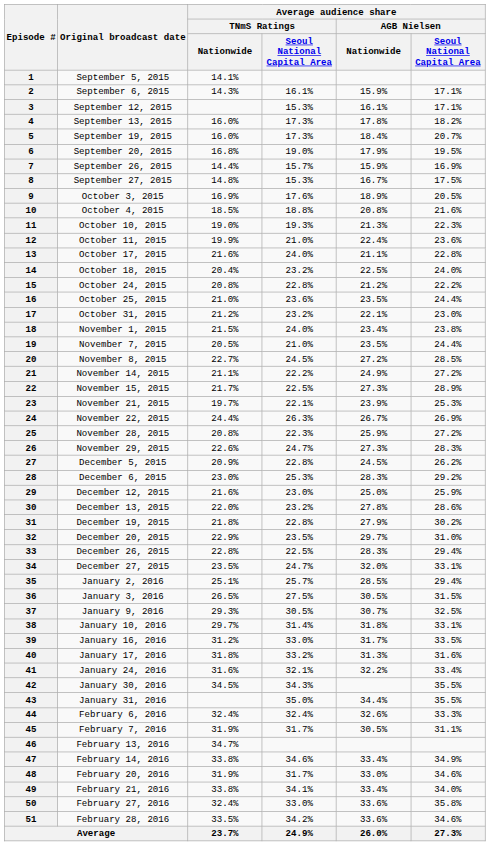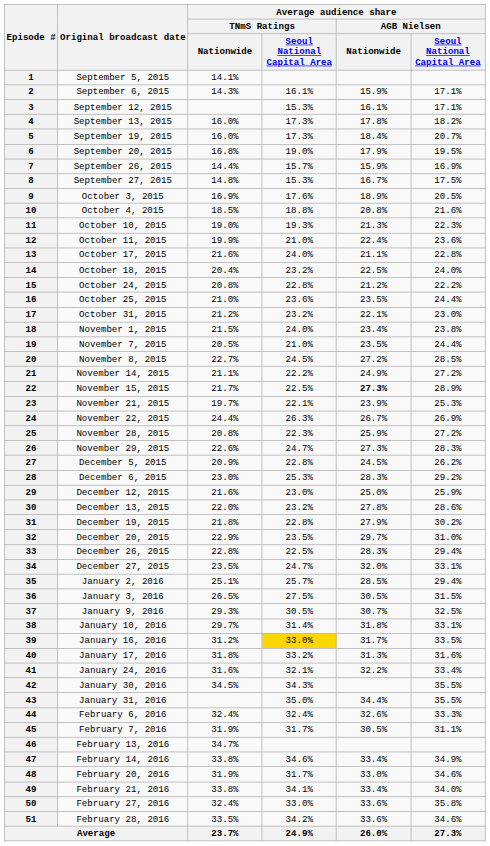(374, 389) normal -> (374, 389) bold
(299, 641) no background -> (299, 641) gold background
